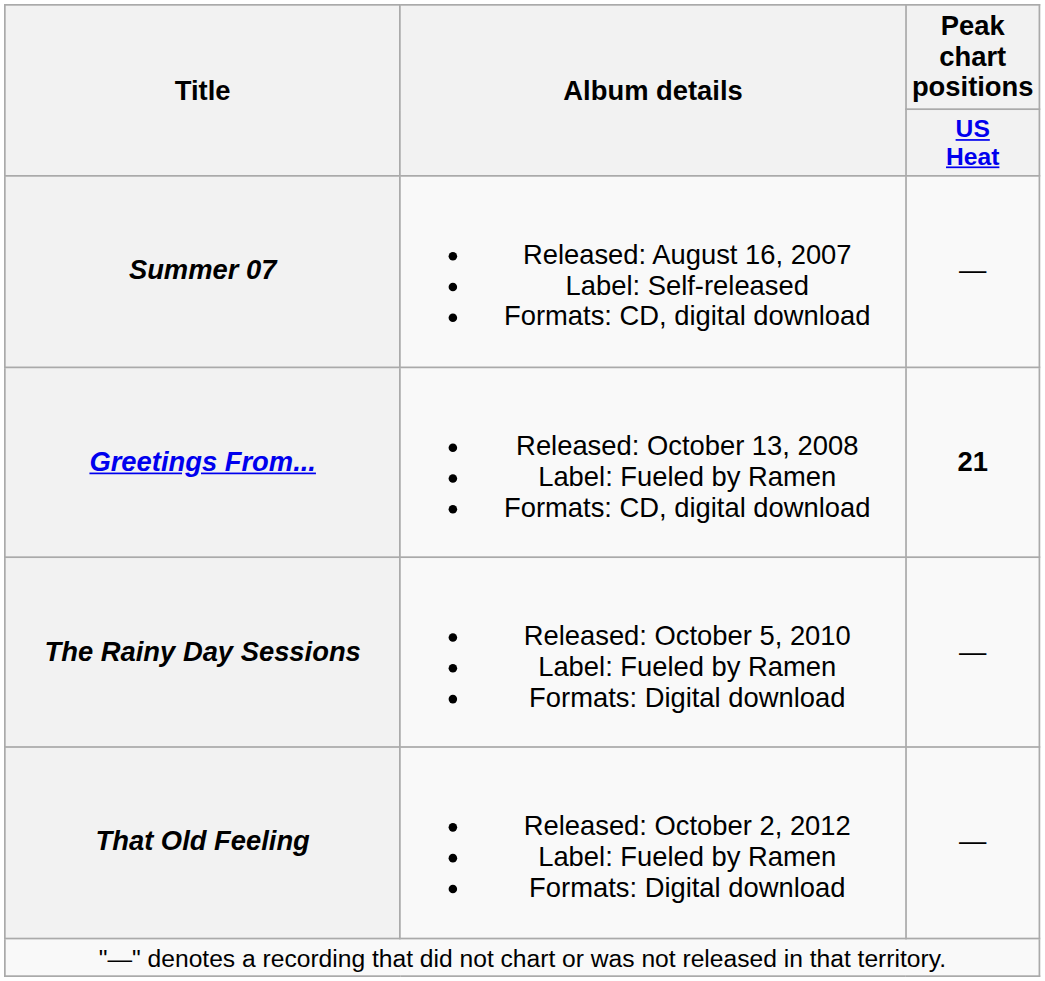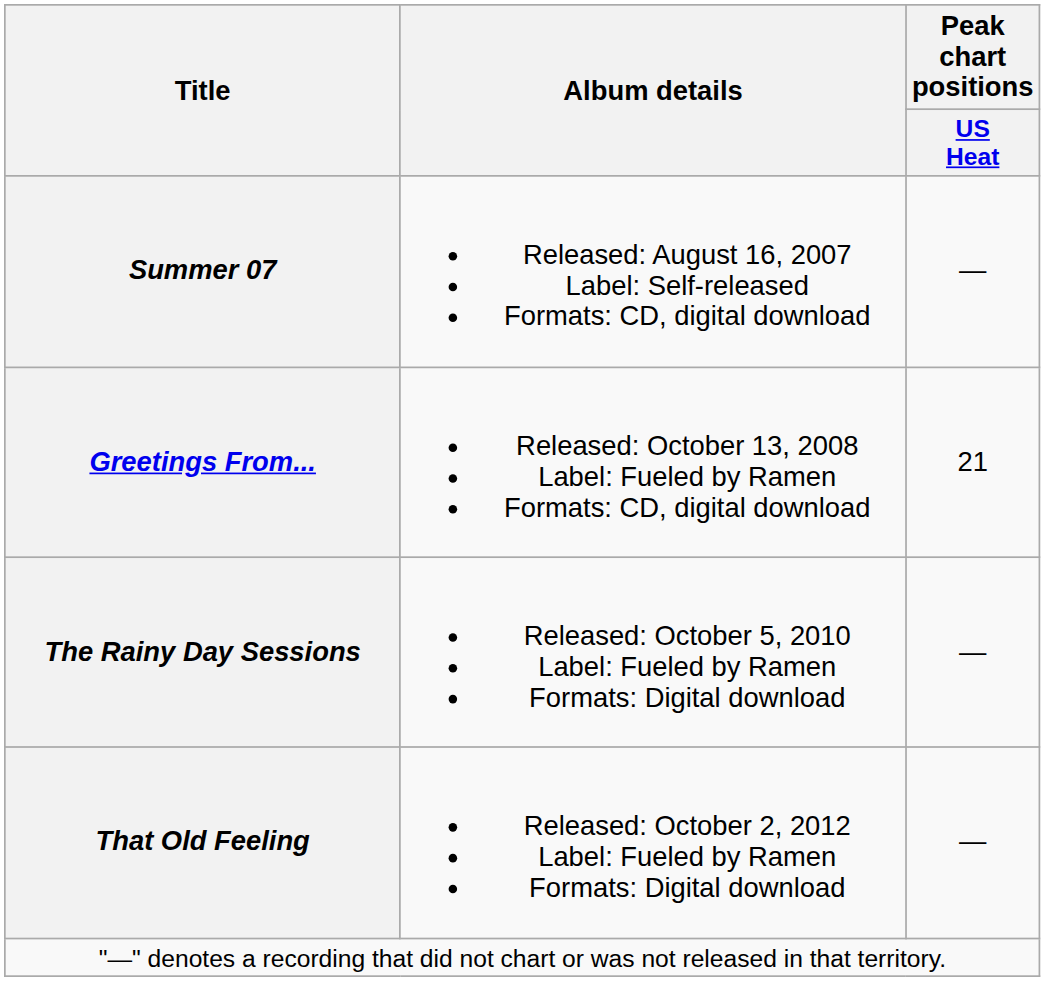(973, 461) bold -> (973, 461) normal
